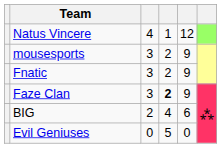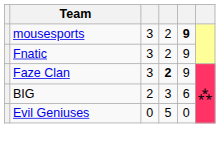- row: (52, 34)
(187, 53) normal -> (186, 34) bold
(168, 113) 4 -> (168, 93) 3
